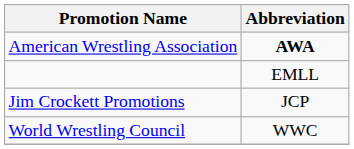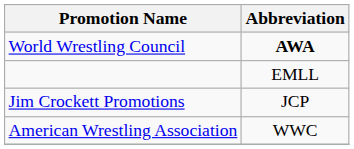(123, 46) American Wrestling Association -> (97, 46) World Wrestling Council
(97, 130) World Wrestling Council -> (123, 130) American Wrestling Association
